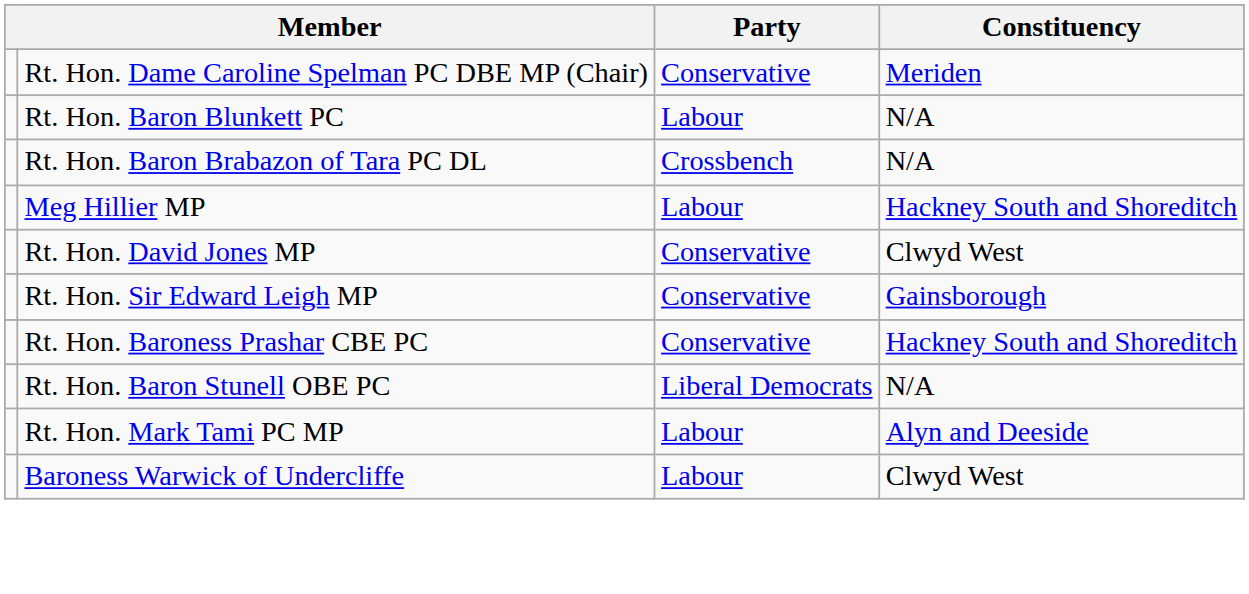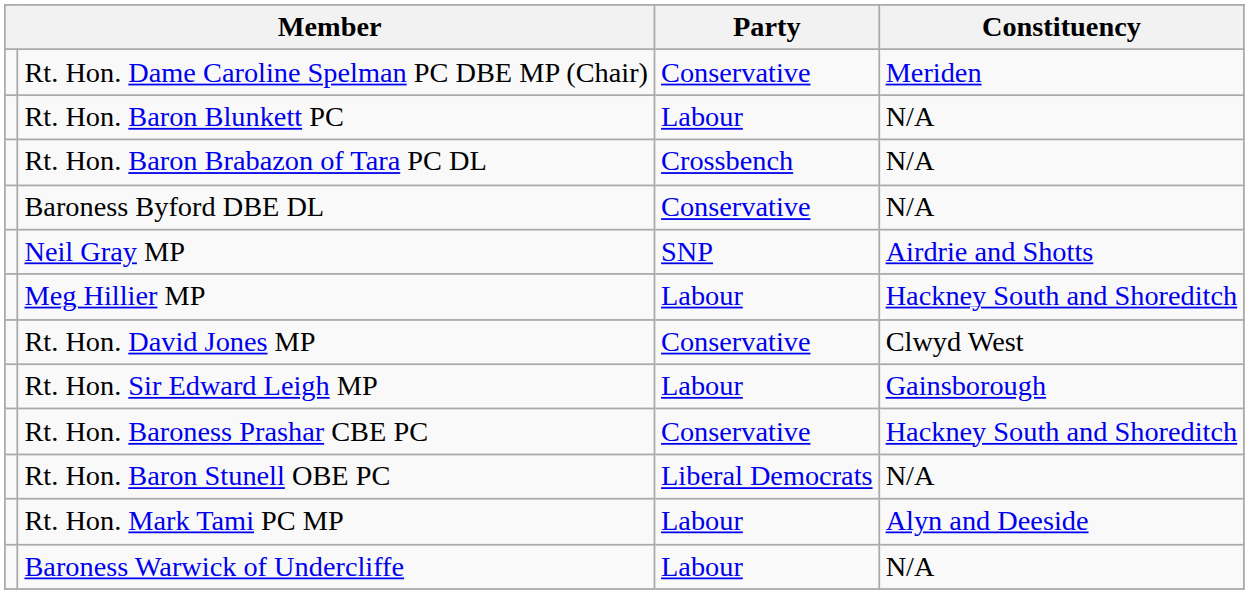+ row: (174, 206)
+ row: (105, 251)
(736, 296) Conservative -> (702, 386) Labour
(955, 476) Clwyd West -> (910, 565) N/A
